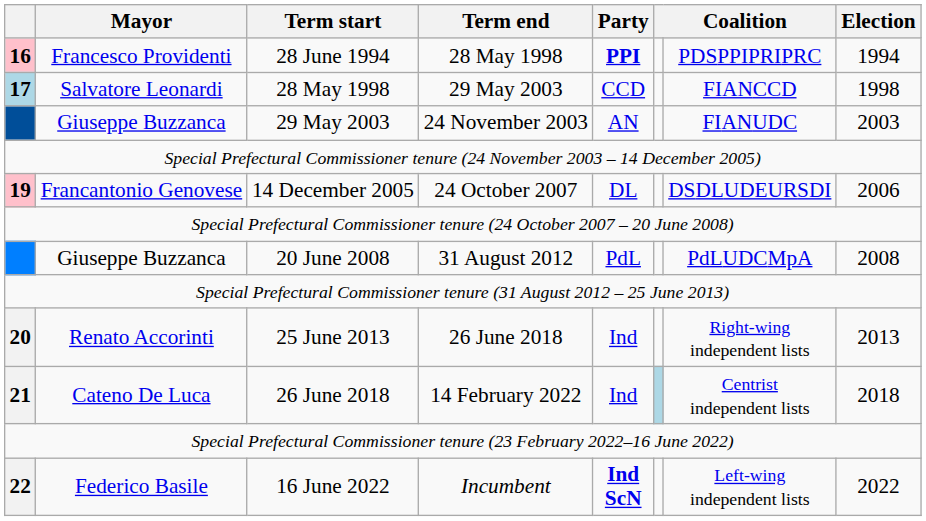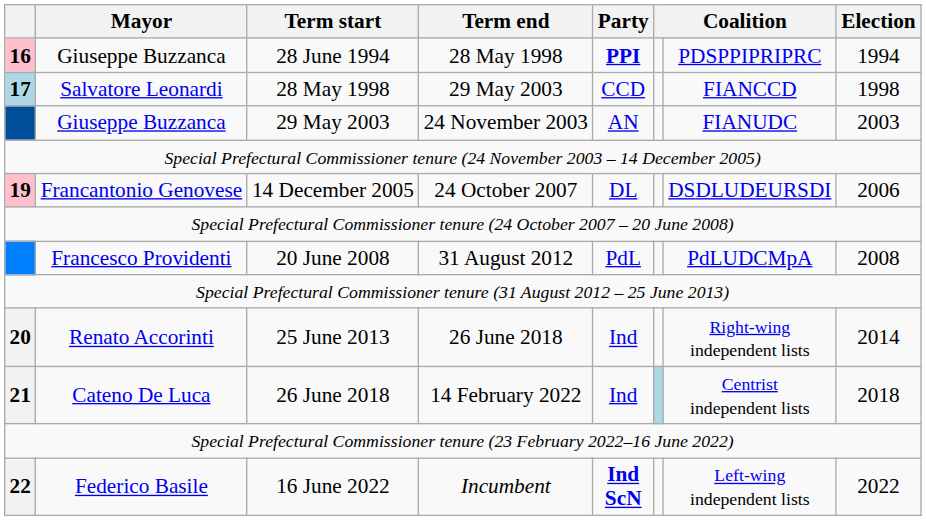(141, 55) Francesco Providenti -> (141, 55) Giuseppe Buzzanca
(141, 257) Giuseppe Buzzanca -> (141, 257) Francesco Providenti
(878, 337) 2013 -> (878, 337) 2014
